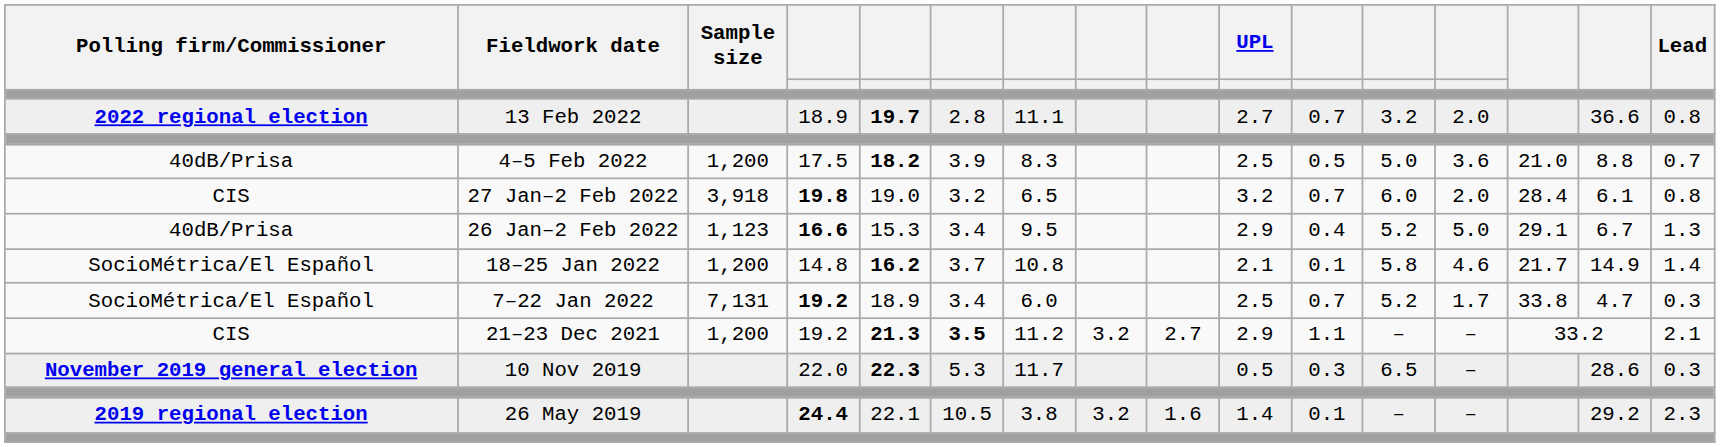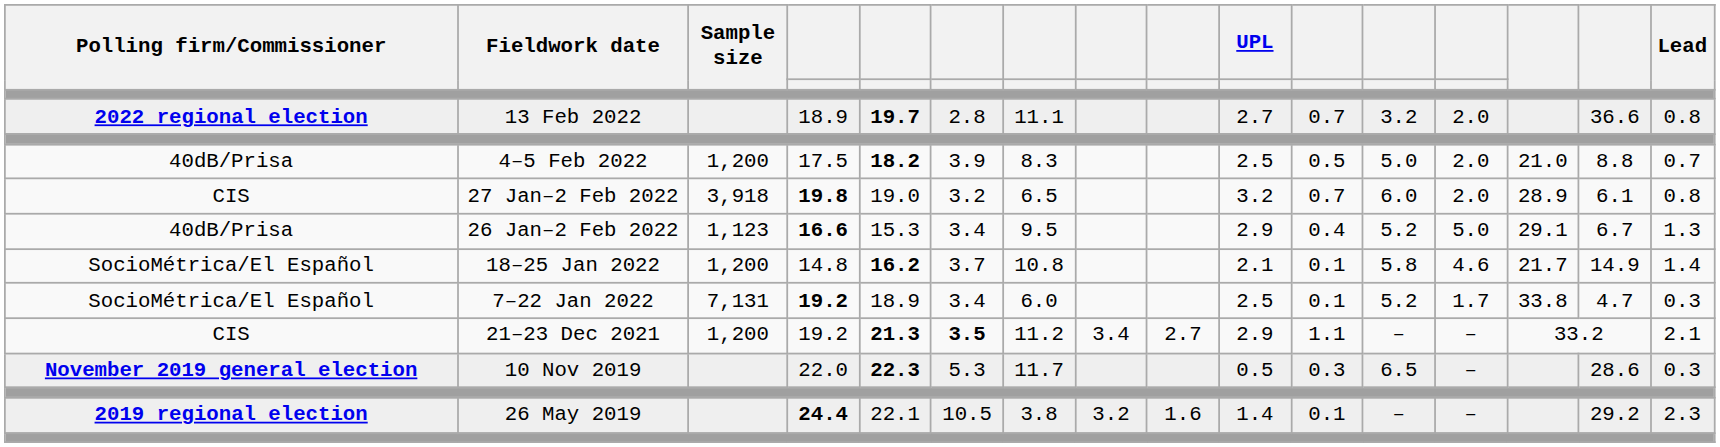(1471, 161) 3.6 -> (1471, 161) 2.0
(1543, 196) 28.4 -> (1543, 196) 28.9
(1327, 300) 0.7 -> (1327, 300) 0.1
(1111, 335) 3.2 -> (1111, 335) 3.4
